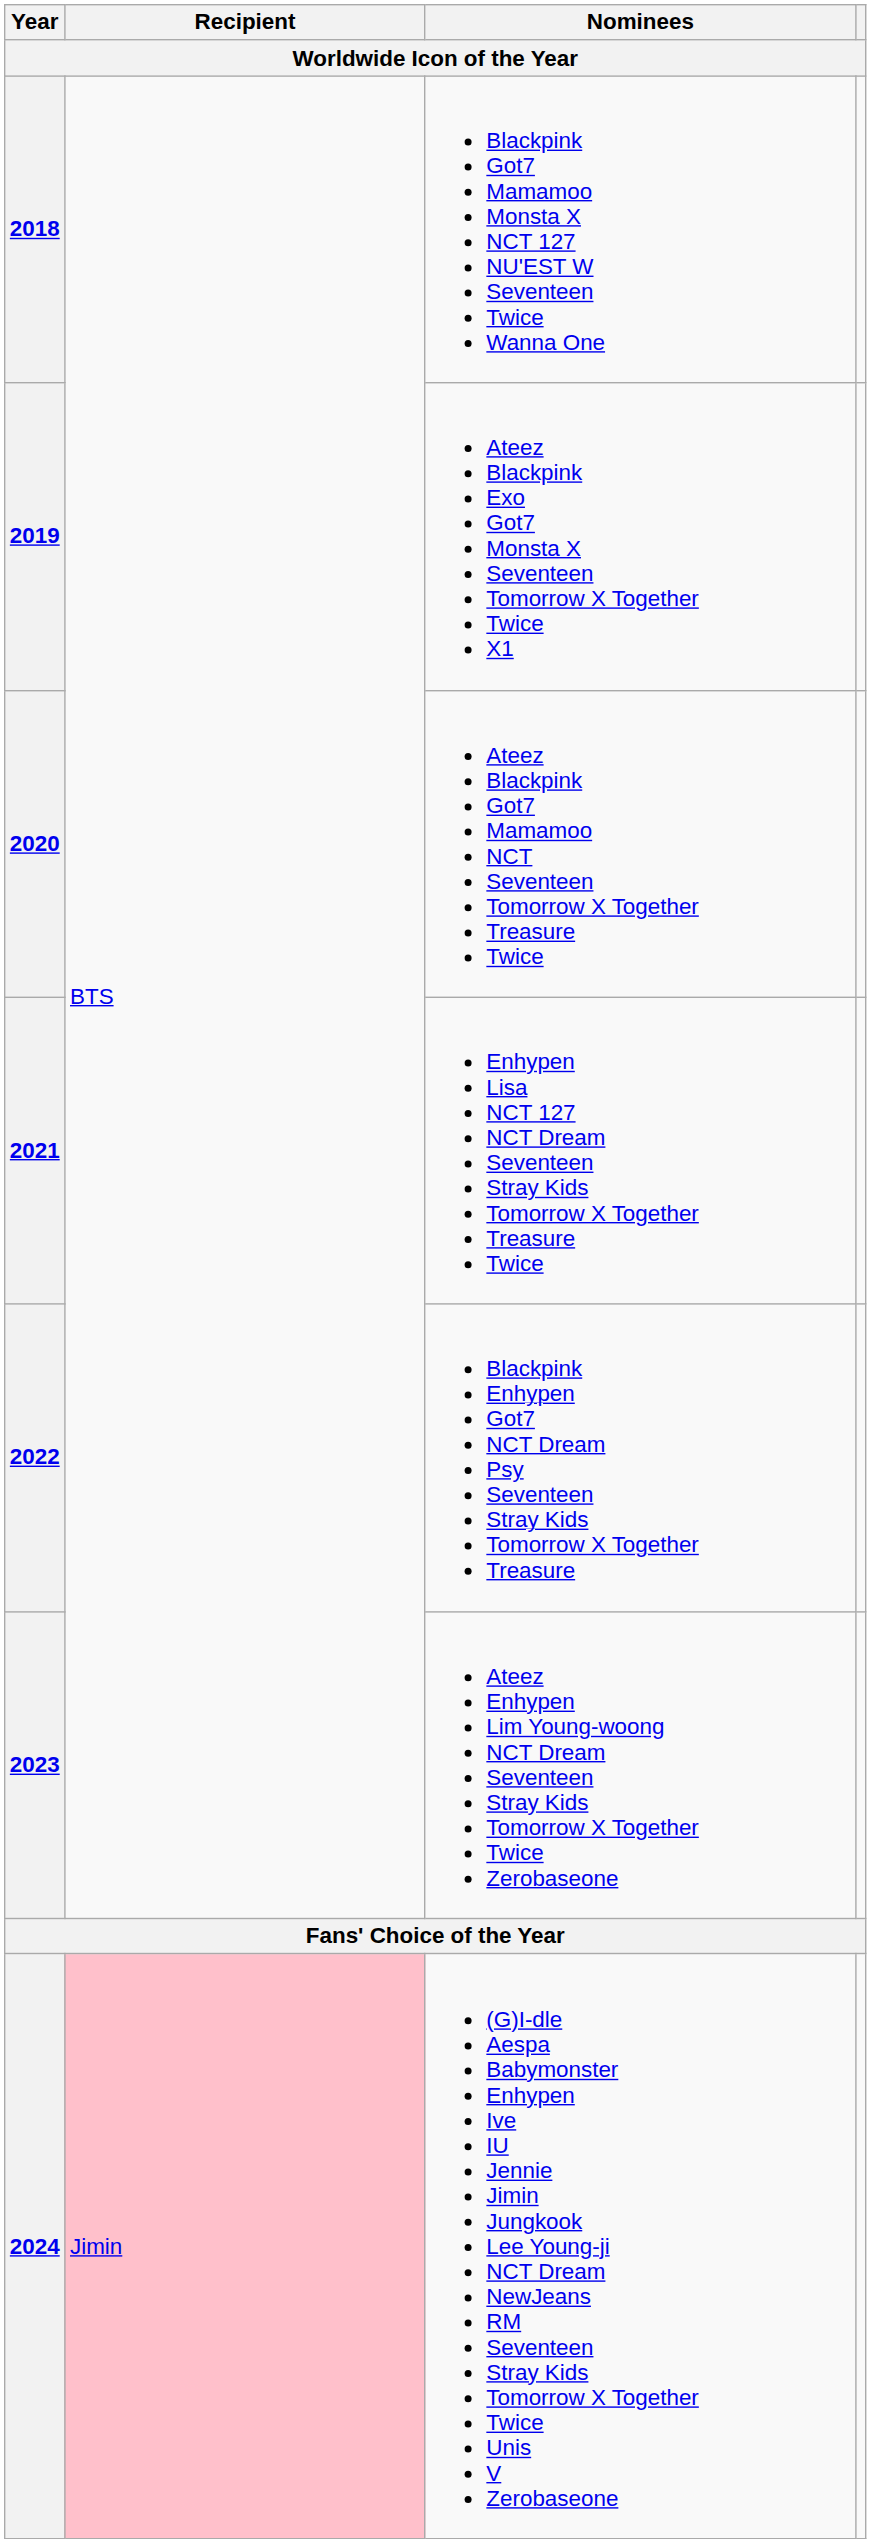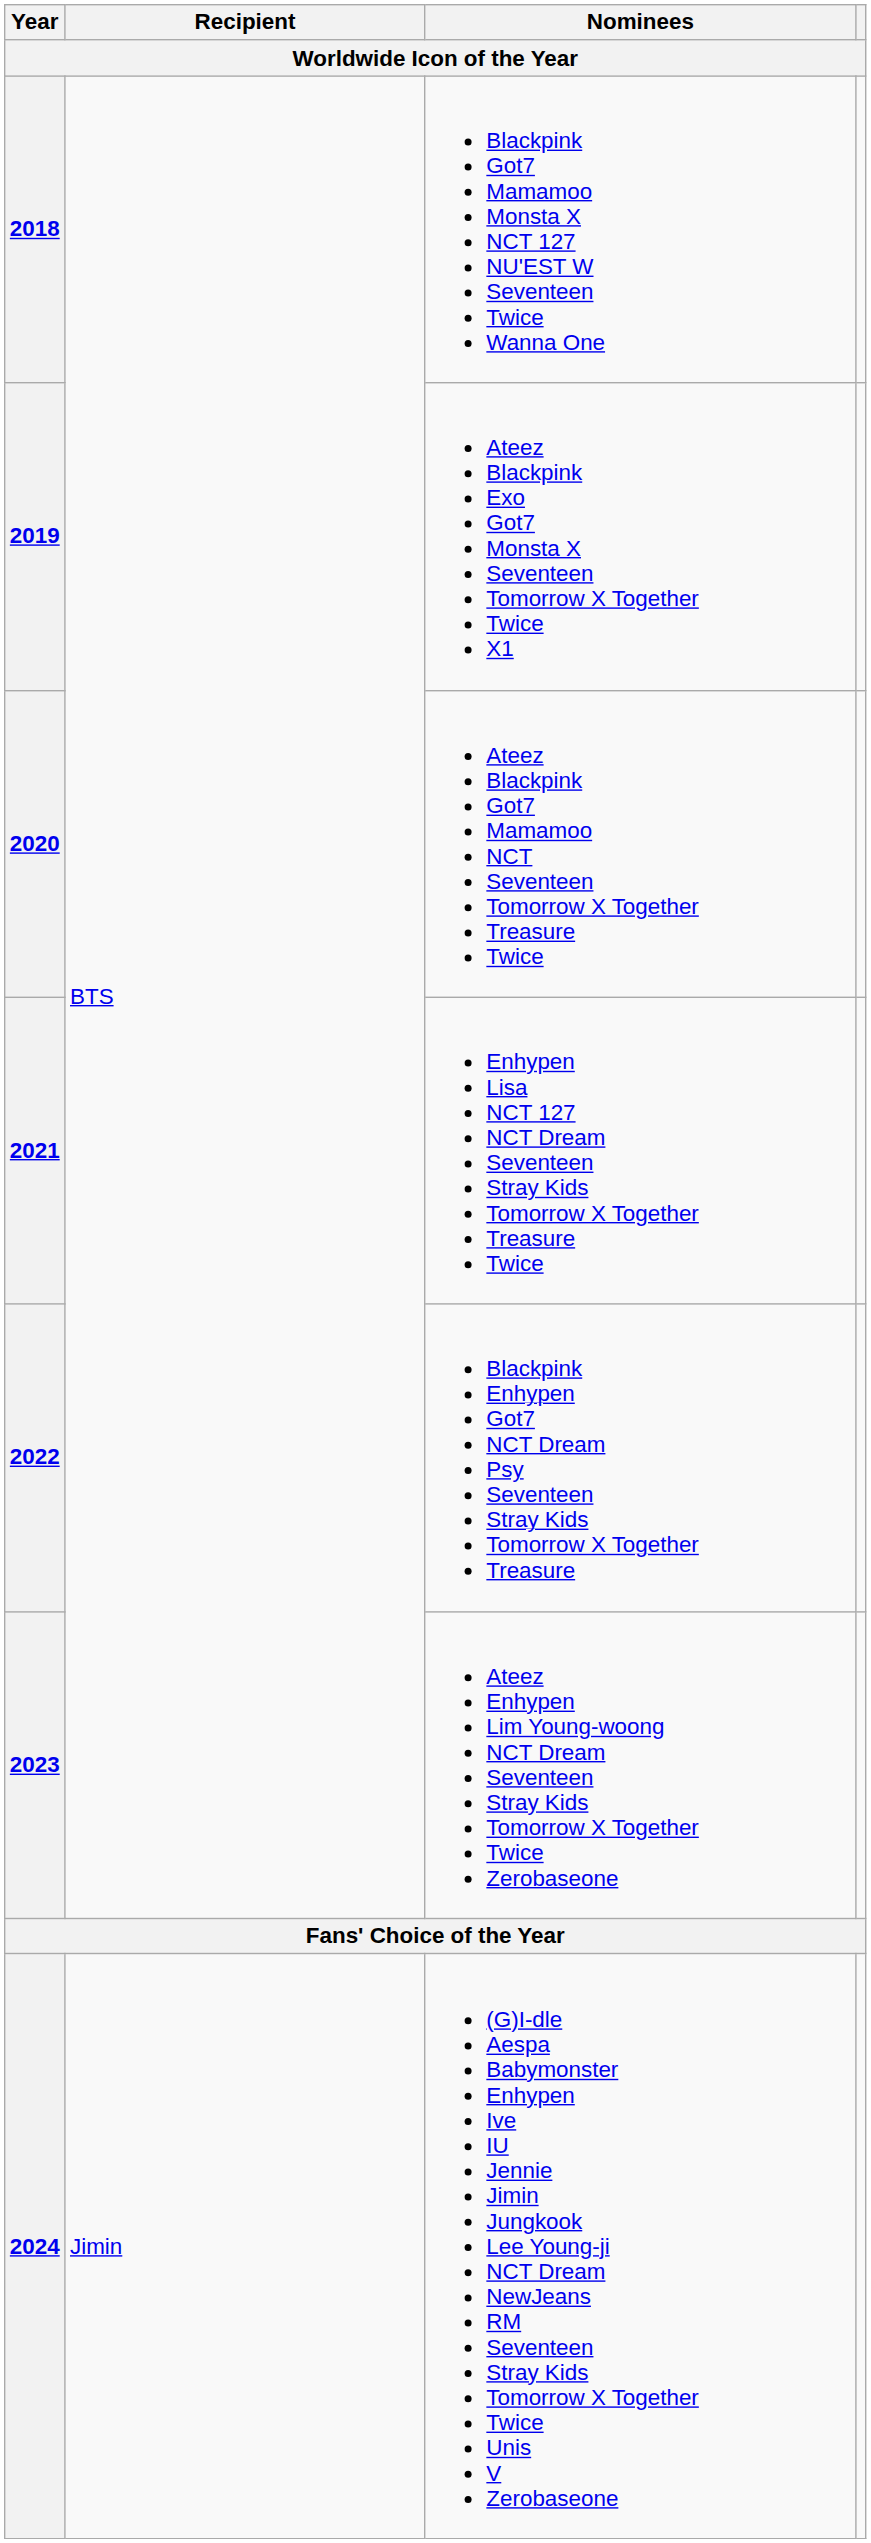(96, 2245) pink background -> (96, 2245) no background
